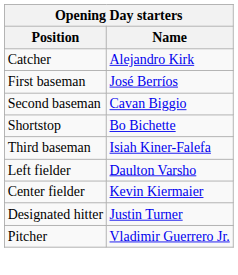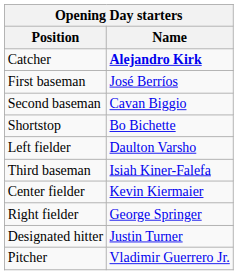(152, 59) normal -> (156, 59) bold
rows swapped: (49, 147) <-> (39, 170)
+ row: (43, 214)
